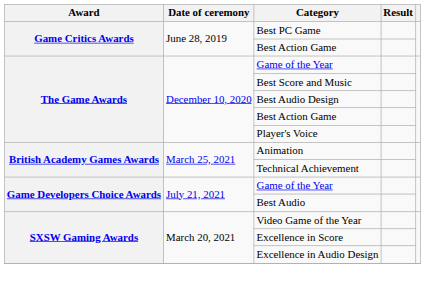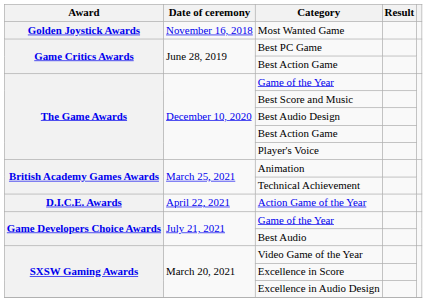+ row: (84, 30)
+ row: (84, 202)
